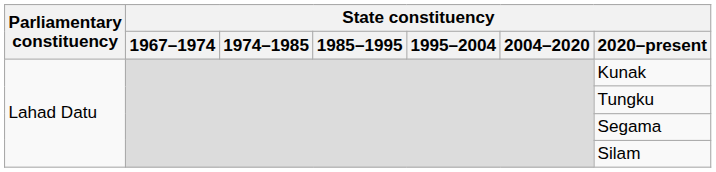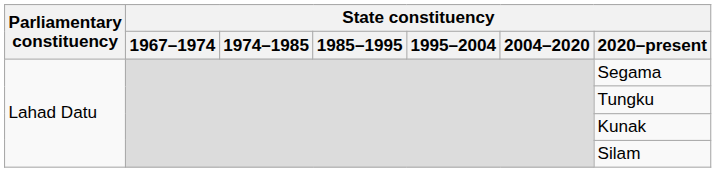(622, 72) Kunak -> (629, 72) Segama
(629, 126) Segama -> (622, 126) Kunak
